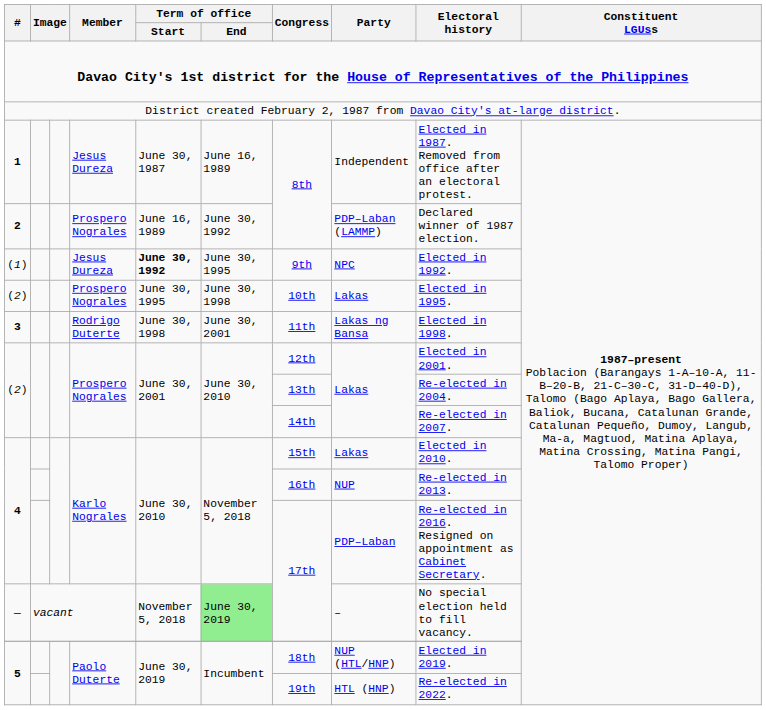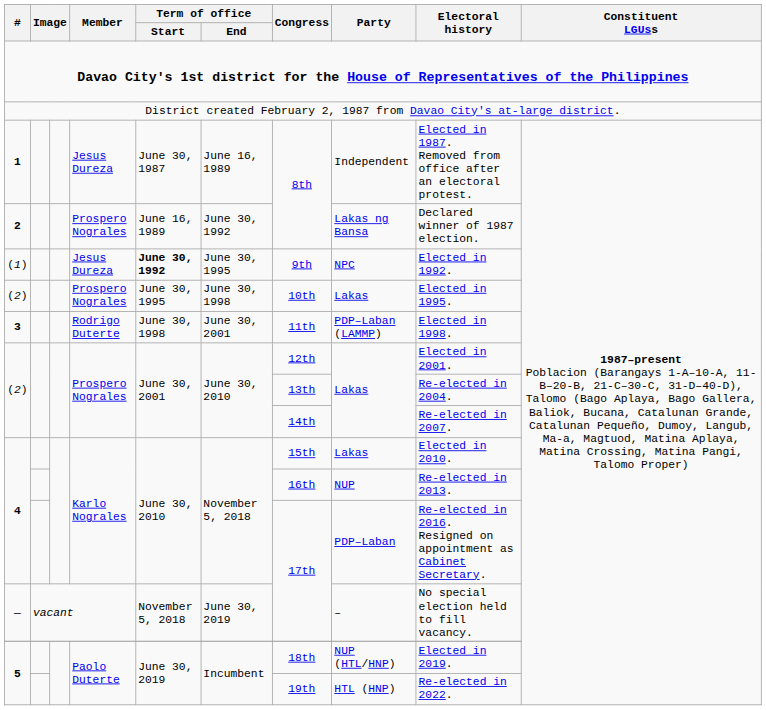(365, 226) PDP–Laban (LAMMP) -> (362, 226) Lakas ng Bansa
(362, 327) Lakas ng Bansa -> (365, 327) PDP–Laban (LAMMP)
(231, 613) lightgreen background -> (231, 613) no background
